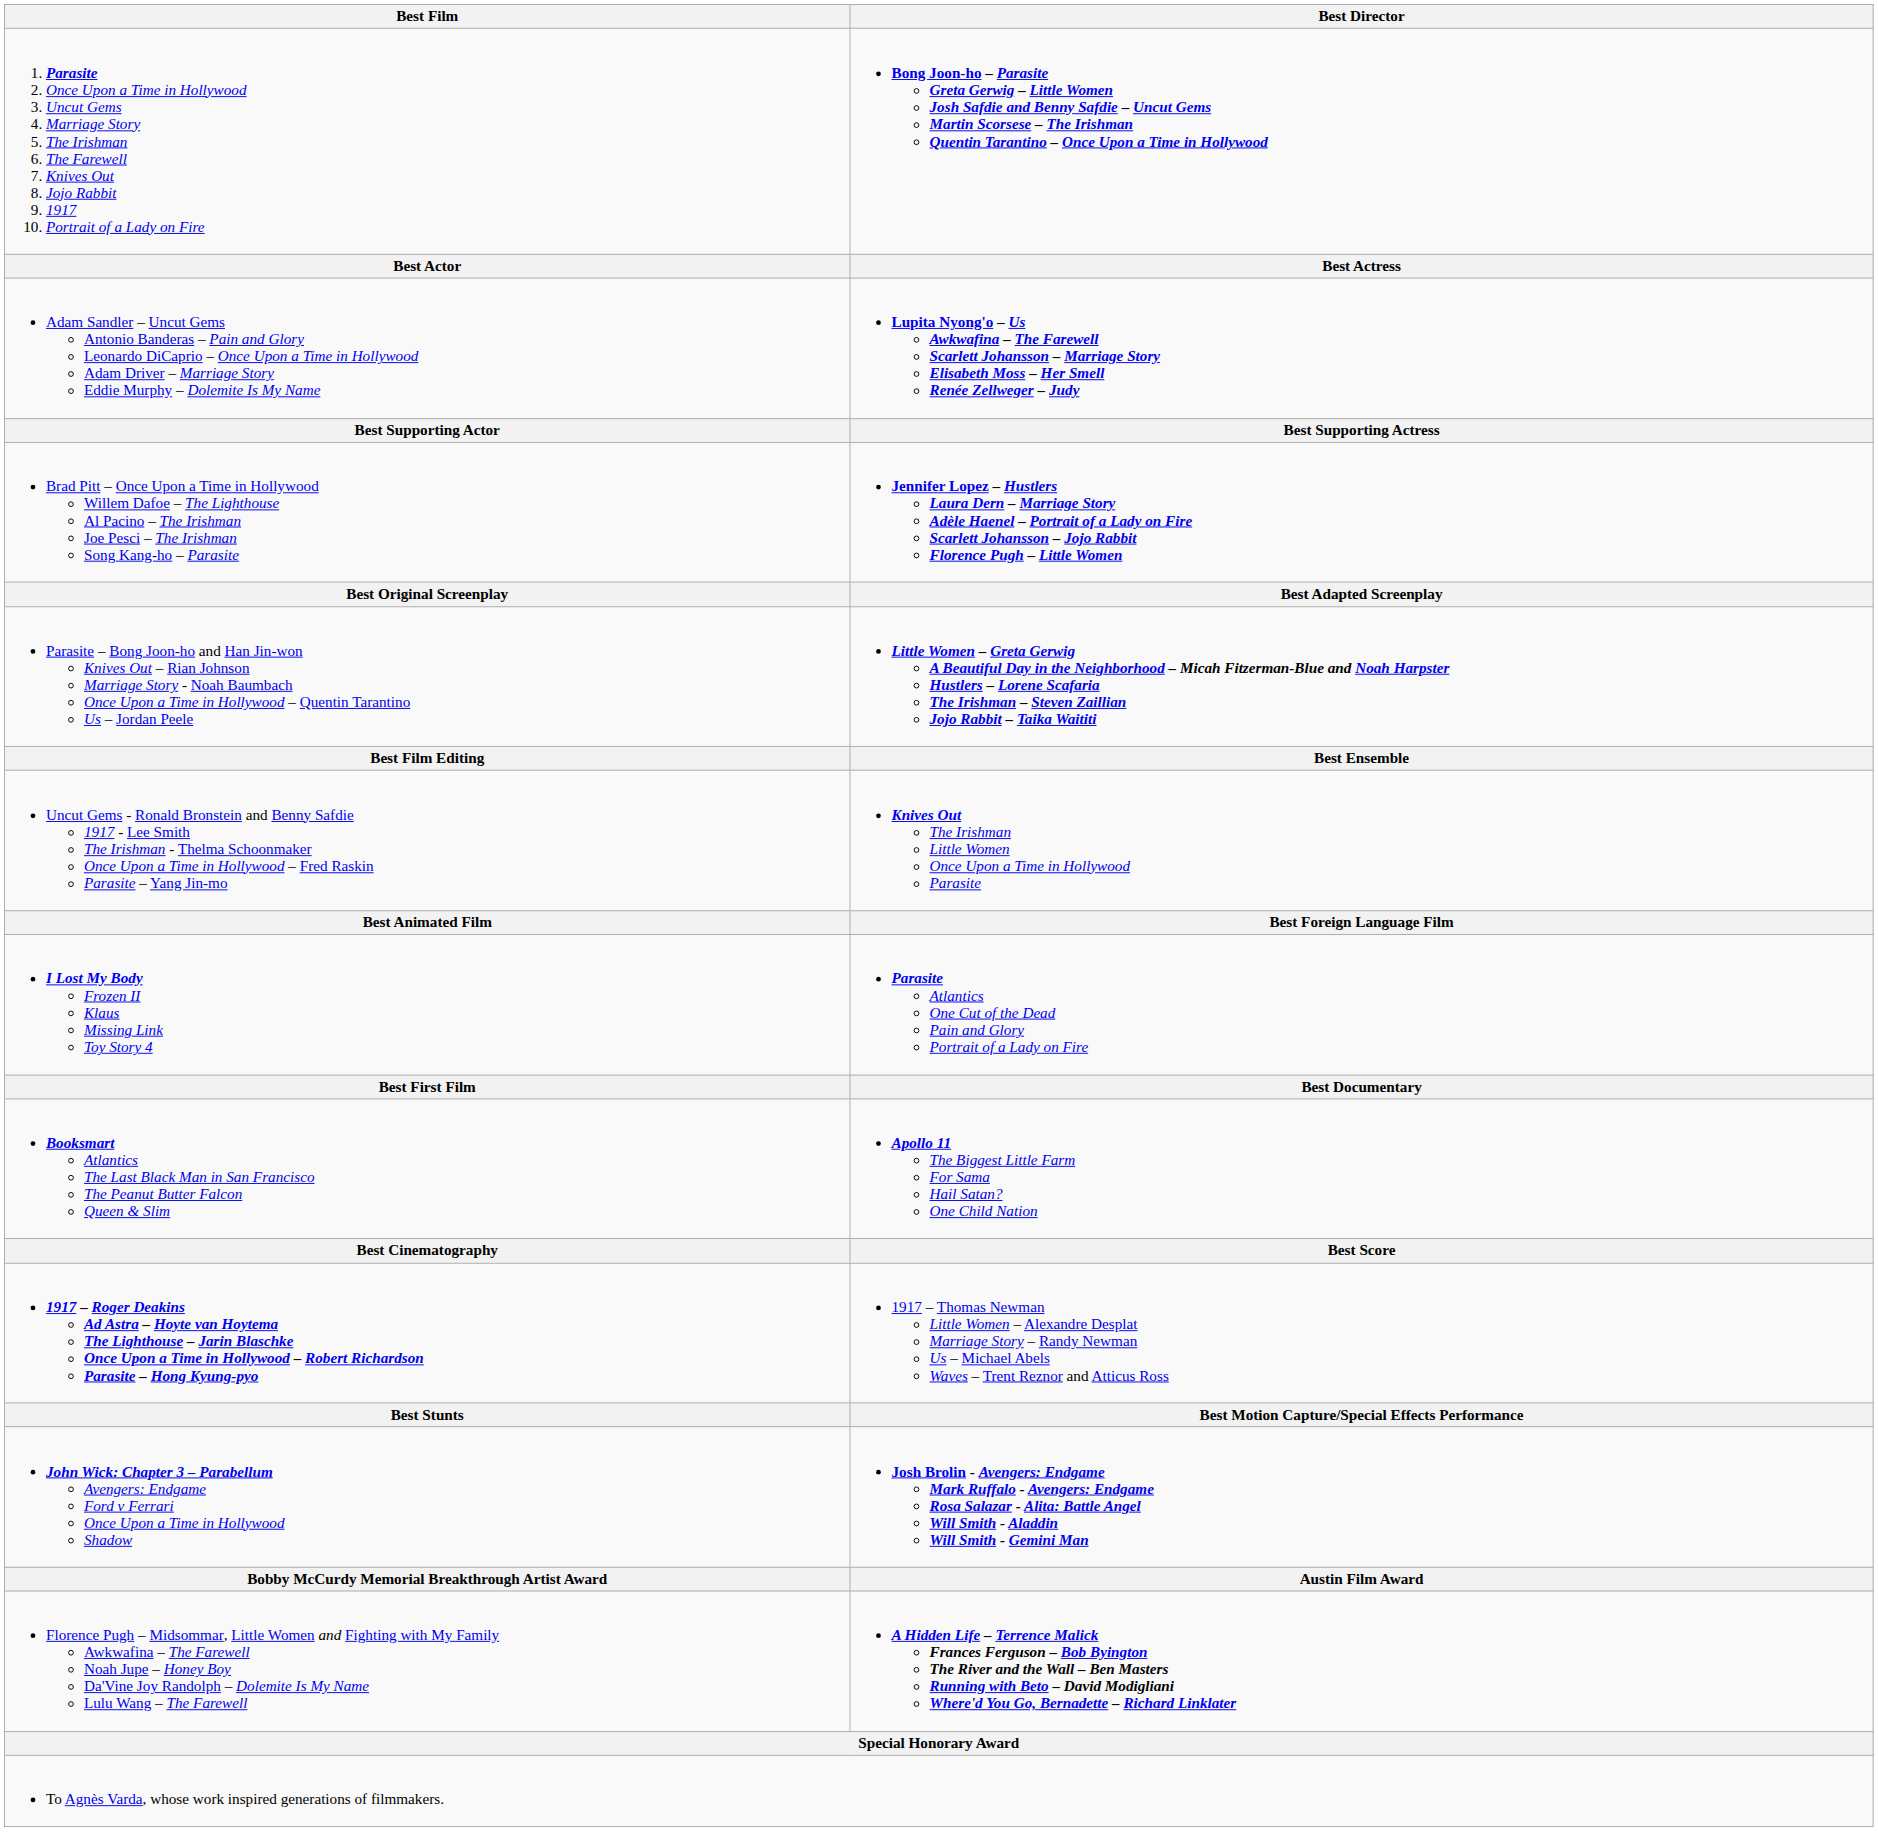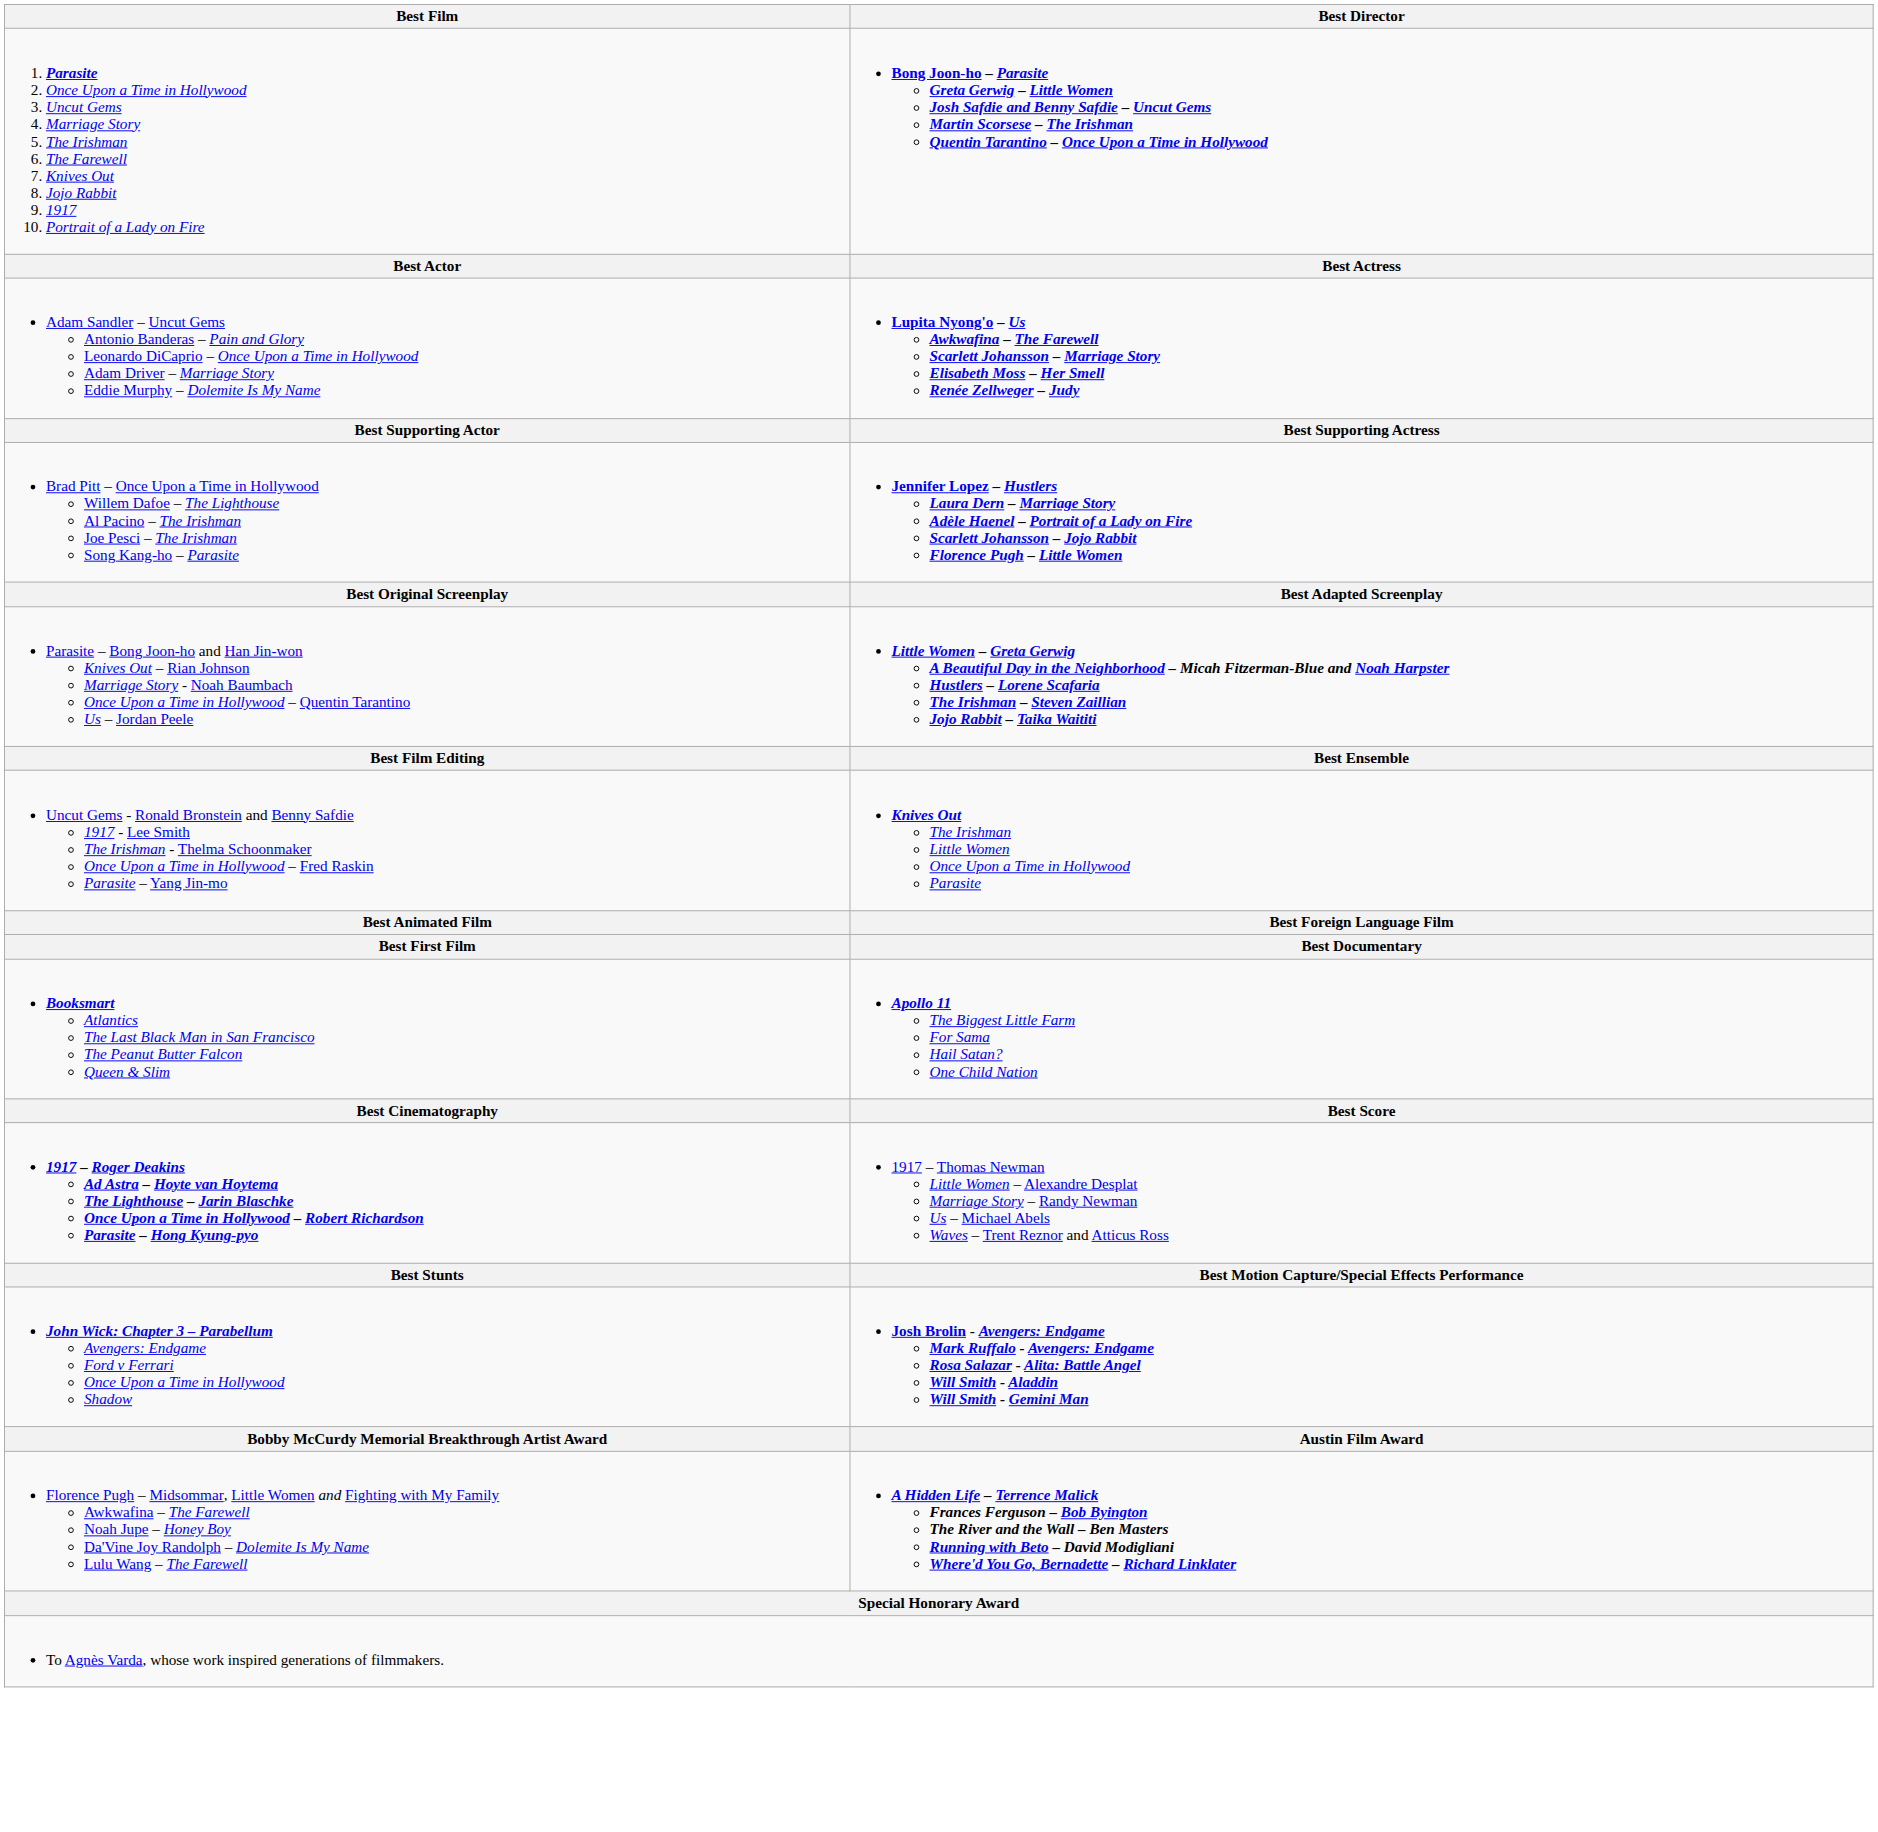- row: (427, 1013)
